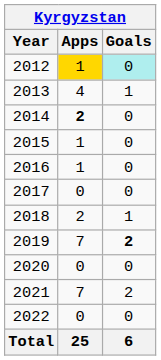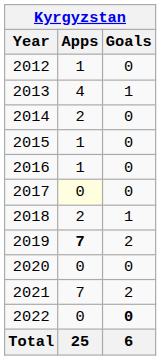(80, 67) gold background -> (80, 67) no background
(129, 67) paleturquoise background -> (129, 67) no background
(80, 117) bold -> (80, 117) normal
(80, 192) no background -> (80, 192) lightyellow background
(80, 242) normal -> (80, 242) bold
(129, 242) bold -> (129, 242) normal
(129, 317) normal -> (129, 317) bold
